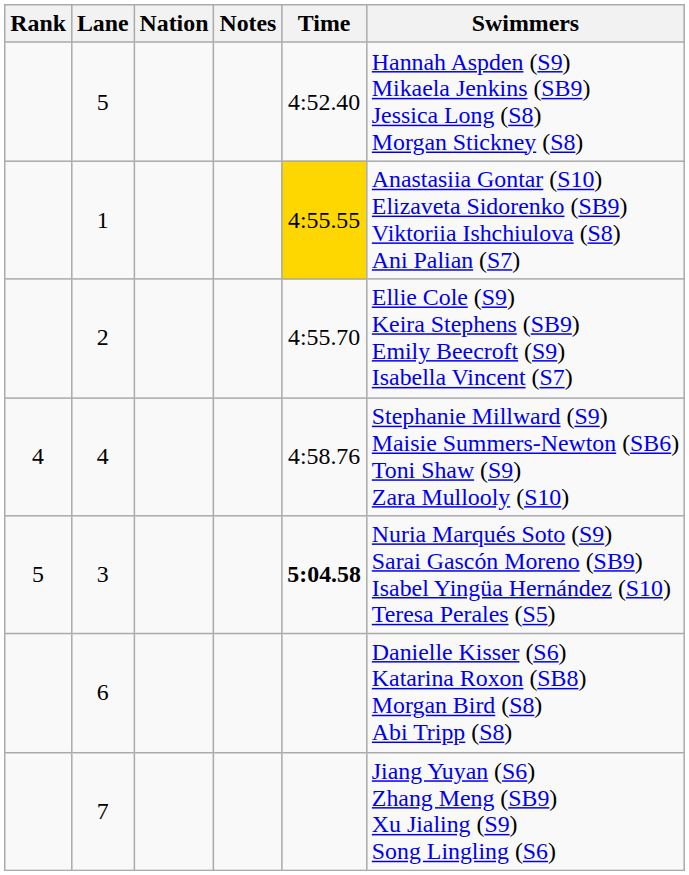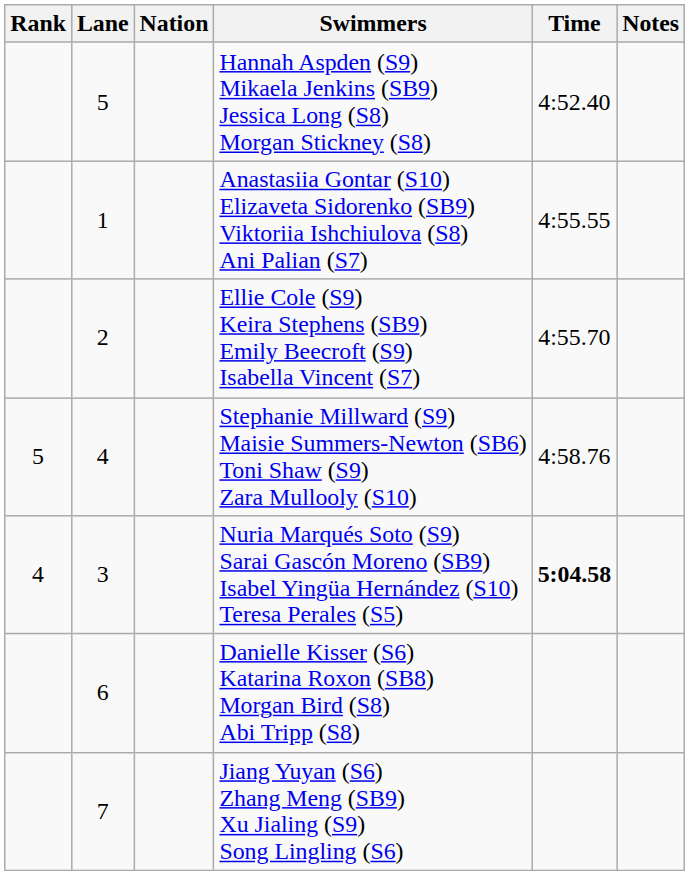columns swapped: (525, 23) <-> (248, 23)
(324, 219) gold background -> (574, 219) no background
(38, 456) 4 -> (38, 456) 5
(38, 574) 5 -> (38, 574) 4
